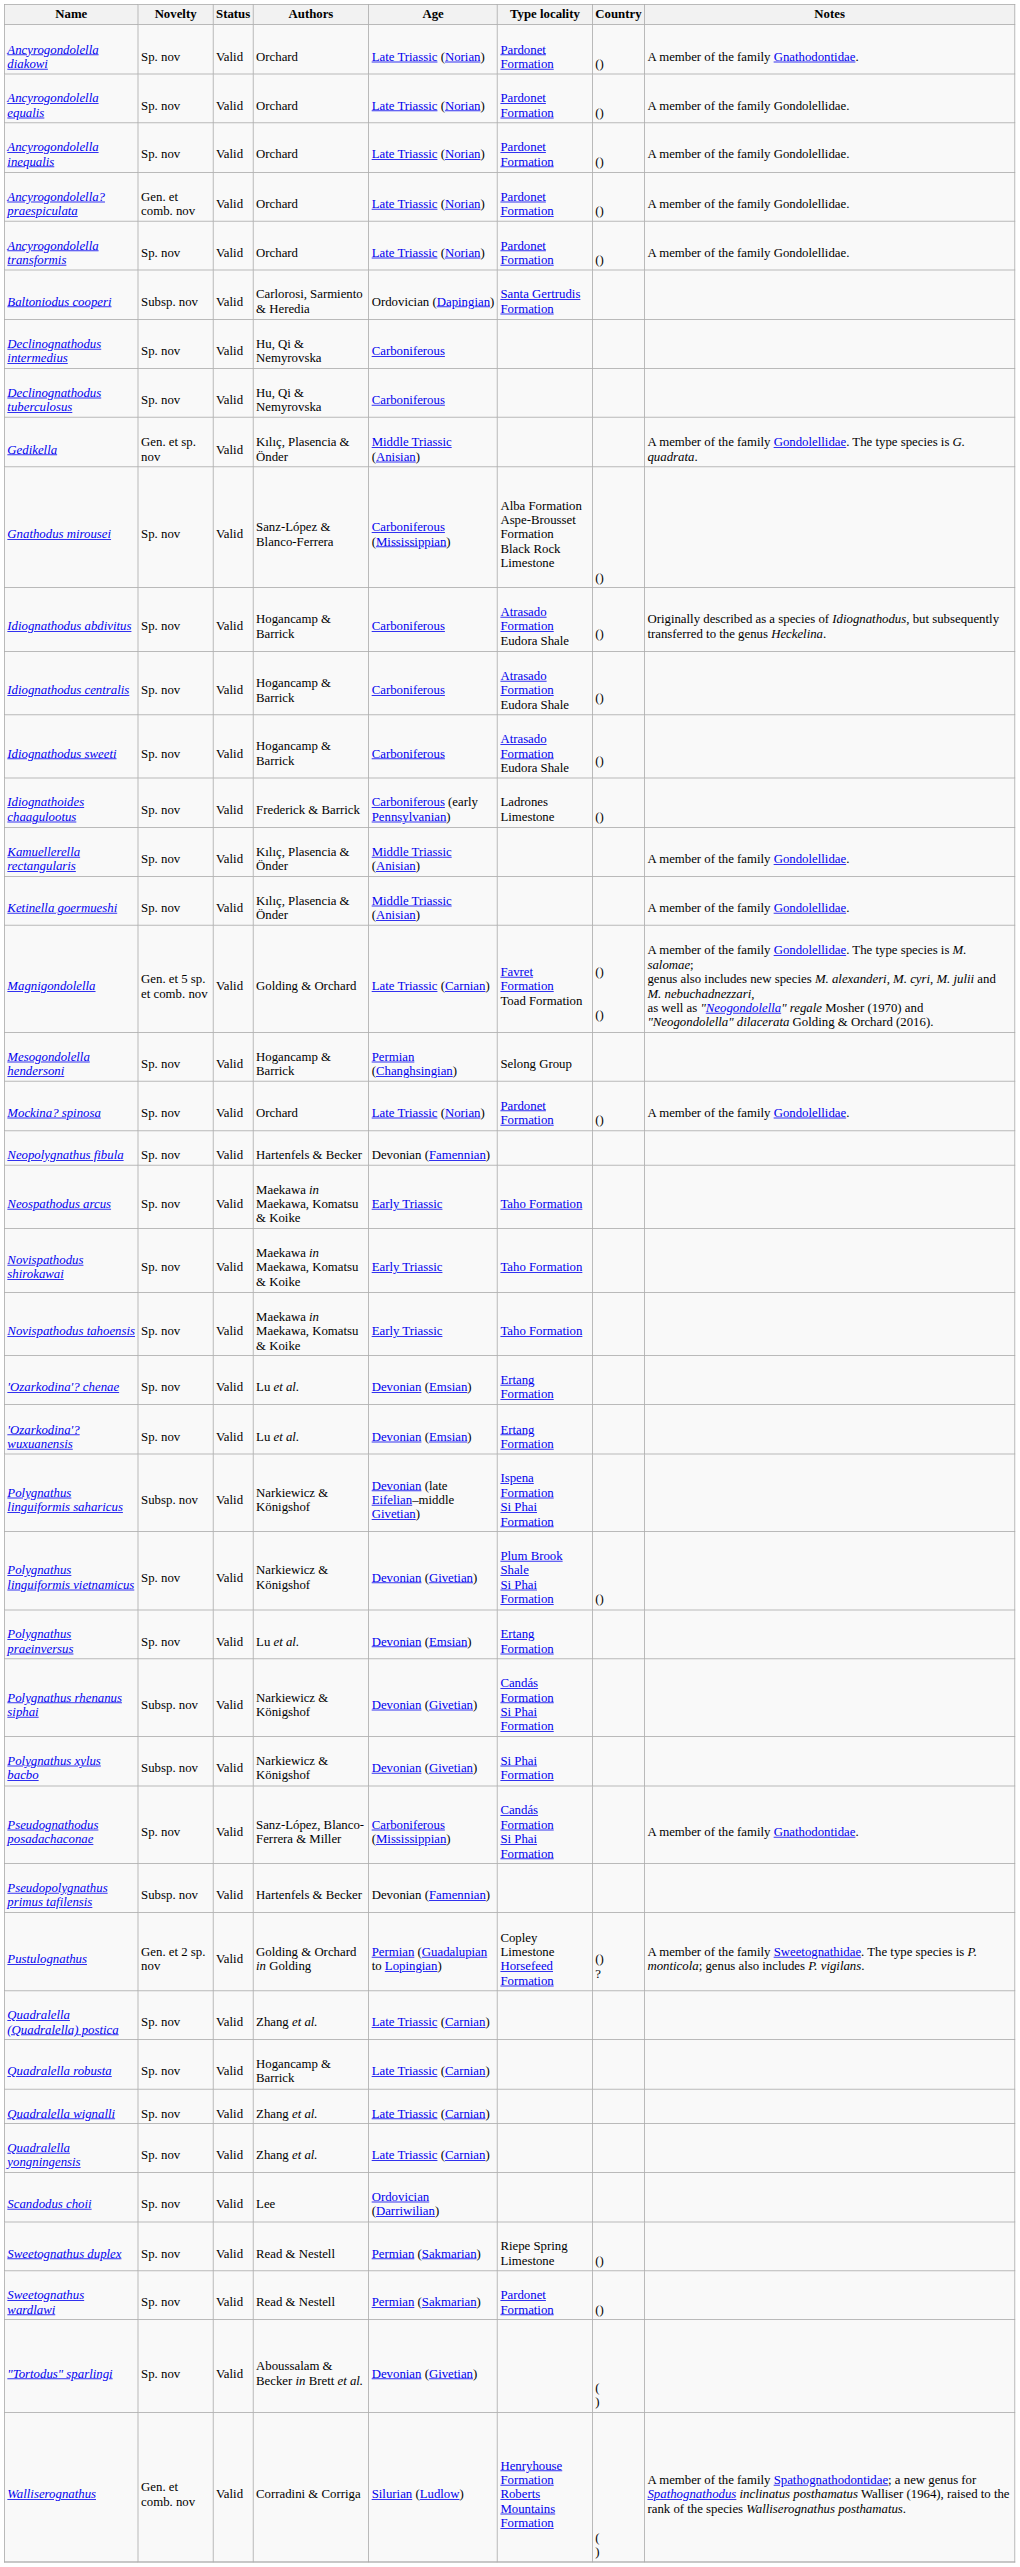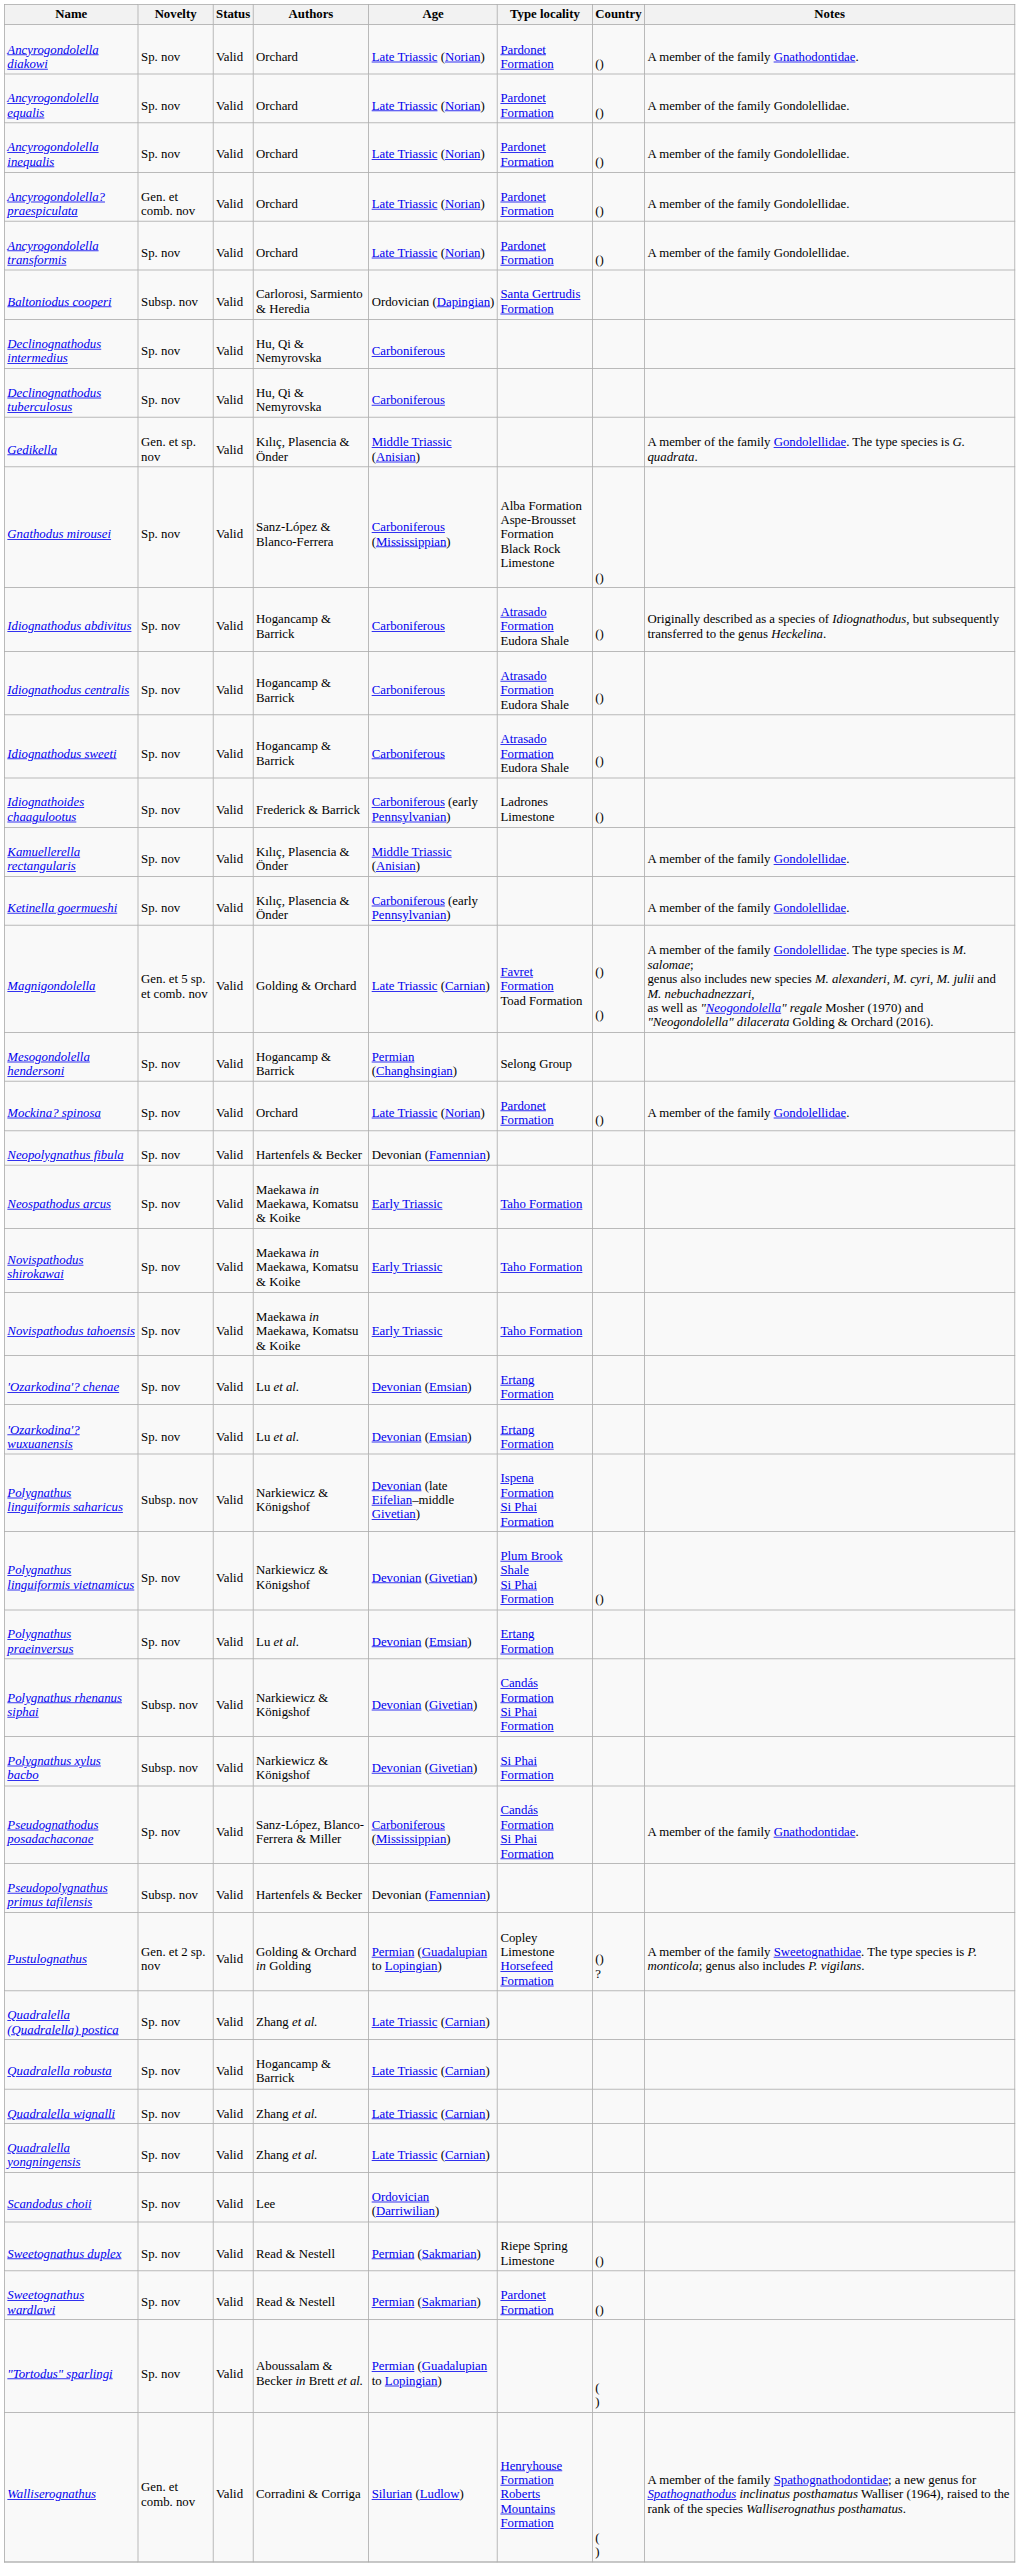(412, 908) Middle Triassic (Anisian) -> (425, 908) Carboniferous (early Pennsylvanian)
(424, 2373) Devonian (Givetian) -> (429, 2373) Permian (Guadalupian to Lopingian)
